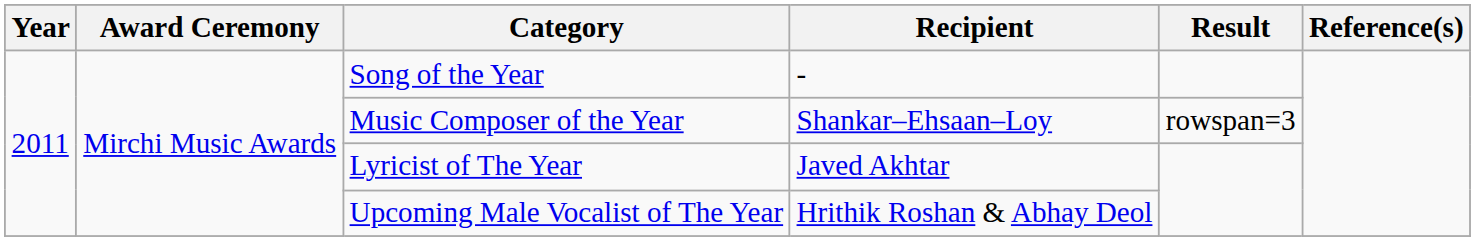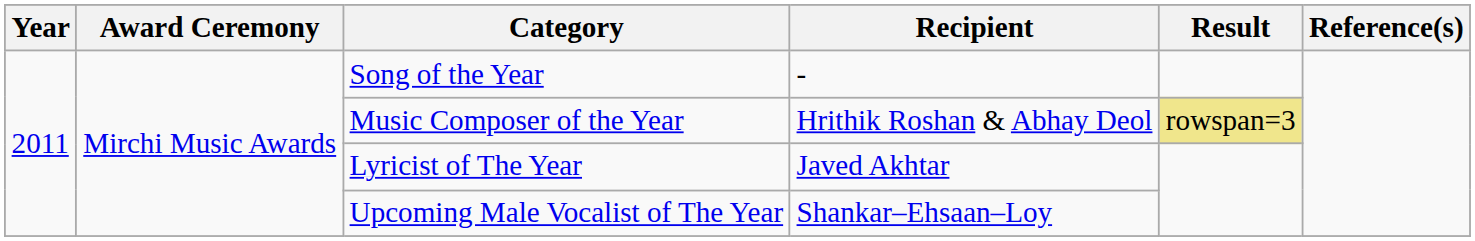(924, 119) Shankar–Ehsaan–Loy -> (975, 119) Hrithik Roshan & Abhay Deol
(1231, 119) no background -> (1231, 119) khaki background
(975, 212) Hrithik Roshan & Abhay Deol -> (924, 212) Shankar–Ehsaan–Loy
